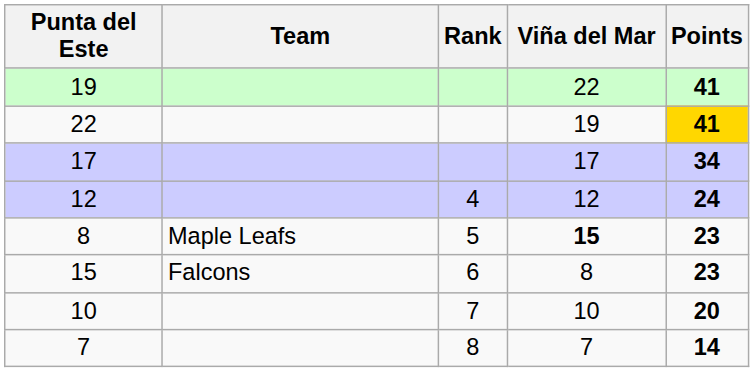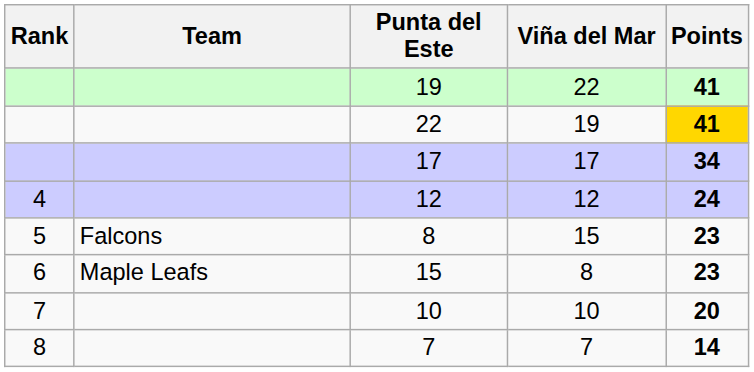columns swapped: (473, 36) <-> (84, 36)
(232, 236) Maple Leafs -> (121, 236) Falcons
(587, 236) bold -> (587, 236) normal
(209, 273) Falcons -> (144, 273) Maple Leafs
